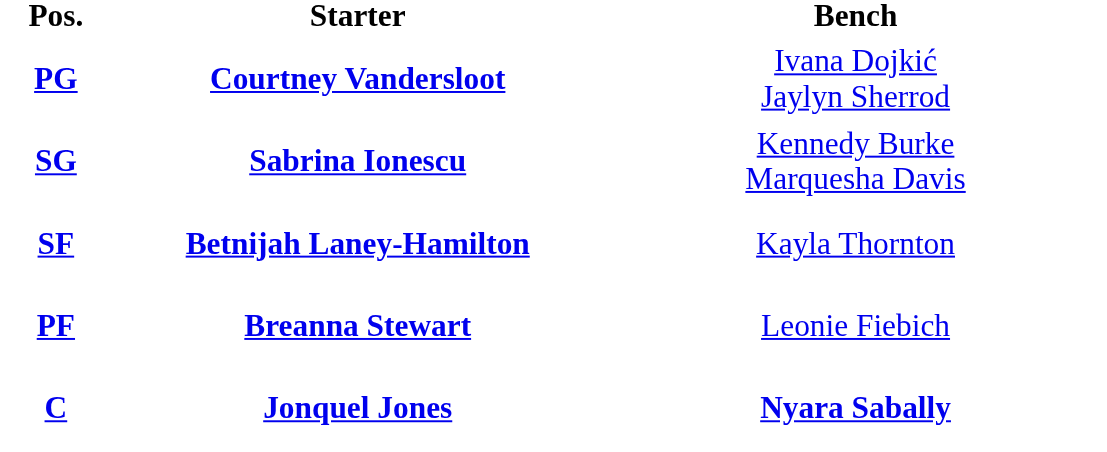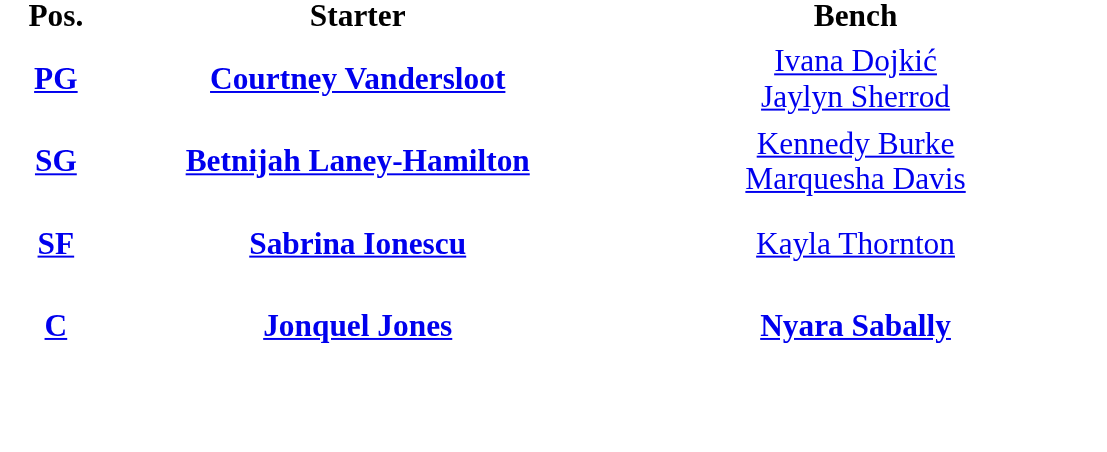(358, 161) Sabrina Ionescu -> (358, 161) Betnijah Laney-Hamilton
(358, 243) Betnijah Laney-Hamilton -> (358, 243) Sabrina Ionescu
- row: (56, 325)
